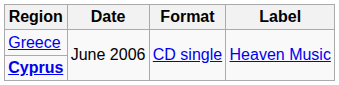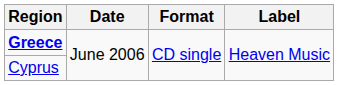(34, 42) normal -> (35, 42) bold
(36, 67) bold -> (34, 67) normal
